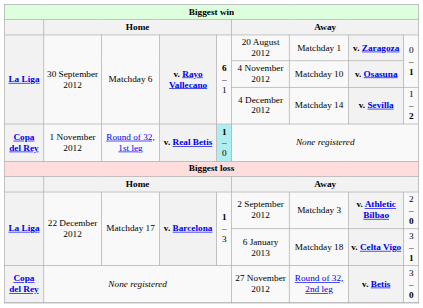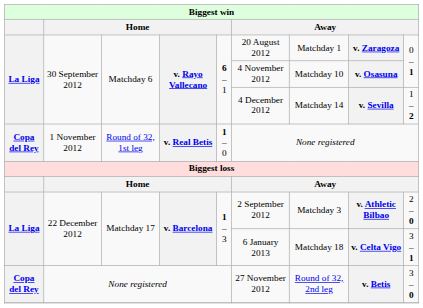(224, 142) paleturquoise background -> (224, 142) no background
